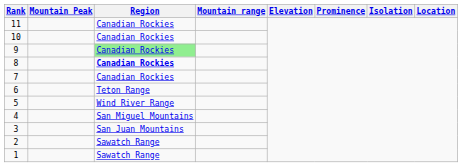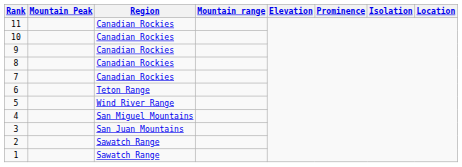(135, 50) lightgreen background -> (135, 50) no background
(135, 63) bold -> (135, 63) normal
